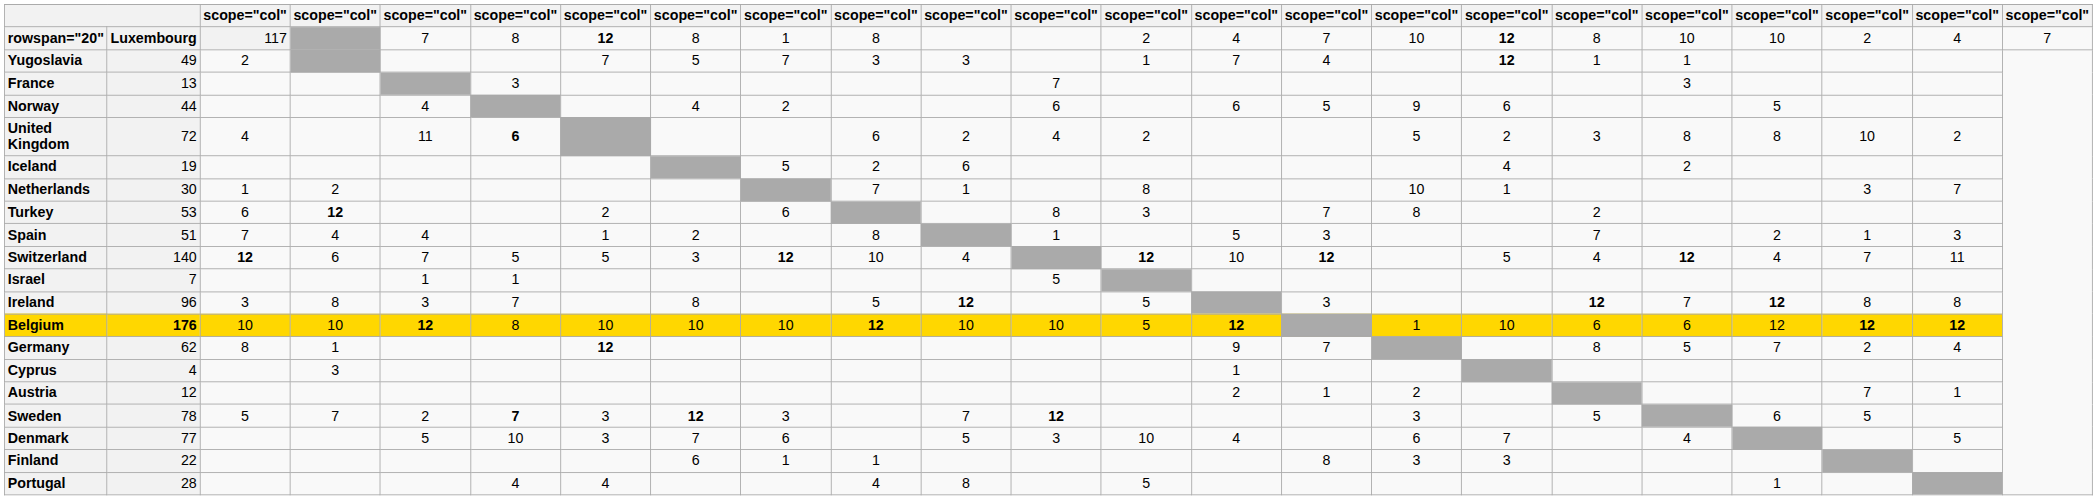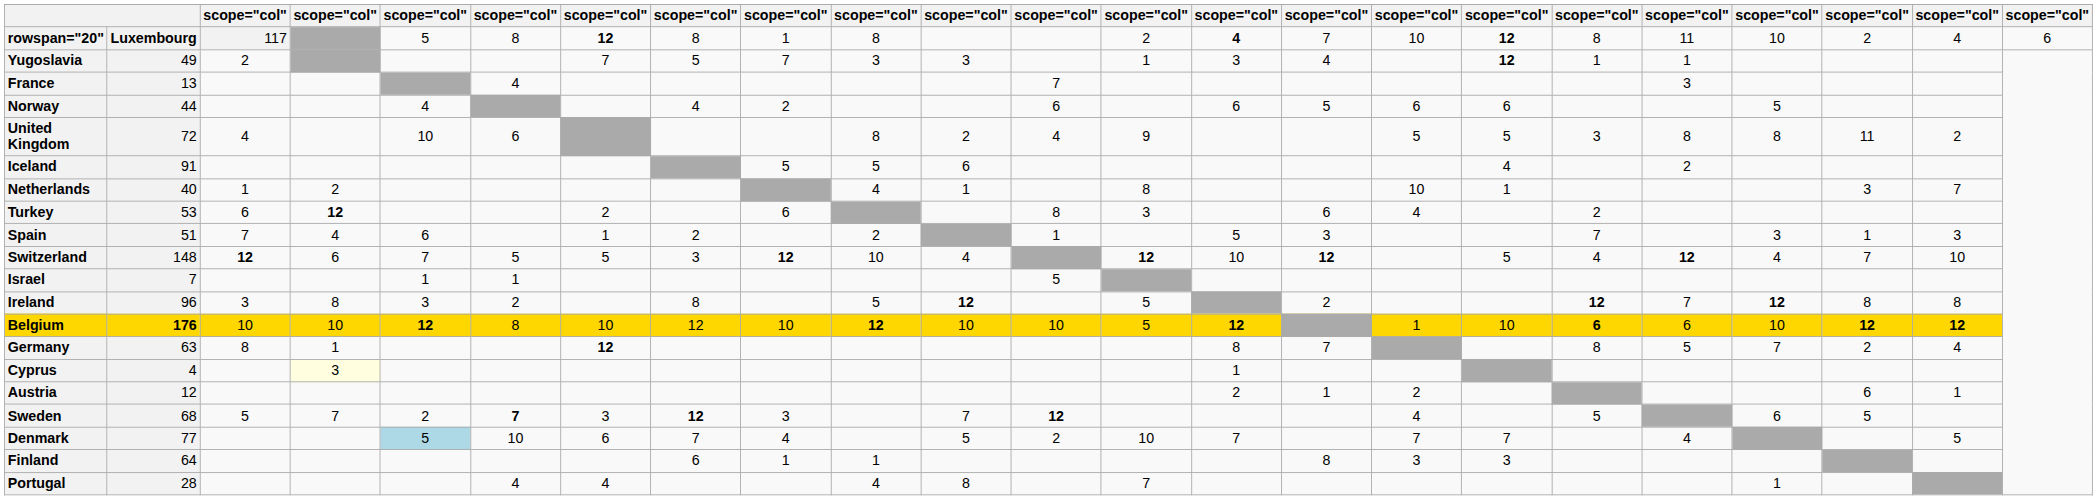(425, 38) 7 -> (425, 38) 5
(1236, 38) normal -> (1236, 38) bold
(1687, 38) 10 -> (1687, 38) 11
(2047, 38) 7 -> (2047, 38) 6
(1236, 60) 7 -> (1236, 60) 3
(515, 83) 3 -> (515, 83) 4
(1417, 106) 9 -> (1417, 106) 6
(425, 136) 11 -> (425, 136) 10
(515, 136) bold -> (515, 136) normal
(876, 136) 6 -> (876, 136) 8
(1146, 136) 2 -> (1146, 136) 9
(1507, 136) 2 -> (1507, 136) 5
(1867, 136) 10 -> (1867, 136) 11
(189, 167) 19 -> (189, 167) 91
(876, 167) 2 -> (876, 167) 5
(189, 189) 30 -> (189, 189) 40
(876, 189) 7 -> (876, 189) 4
(1326, 212) 7 -> (1326, 212) 6
(1417, 212) 8 -> (1417, 212) 4
(425, 235) 4 -> (425, 235) 6
(876, 235) 8 -> (876, 235) 2
(1777, 235) 2 -> (1777, 235) 3
(185, 257) 140 -> (185, 257) 148
(1957, 257) 11 -> (1957, 257) 10
(515, 302) 7 -> (515, 302) 2
(1326, 302) 3 -> (1326, 302) 2
(696, 325) 10 -> (696, 325) 12
(1597, 325) normal -> (1597, 325) bold
(1777, 325) 12 -> (1777, 325) 10
(189, 347) 62 -> (189, 347) 63
(1236, 347) 9 -> (1236, 347) 8
(335, 370) no background -> (335, 370) lightyellow background
(1867, 393) 7 -> (1867, 393) 6
(189, 415) 78 -> (189, 415) 68
(1417, 415) 3 -> (1417, 415) 4
(425, 438) no background -> (425, 438) lightblue background
(606, 438) 3 -> (606, 438) 6
(786, 438) 6 -> (786, 438) 4
(1056, 438) 3 -> (1056, 438) 2
(1236, 438) 4 -> (1236, 438) 7
(1417, 438) 6 -> (1417, 438) 7
(189, 460) 22 -> (189, 460) 64
(1146, 483) 5 -> (1146, 483) 7
